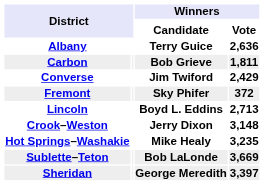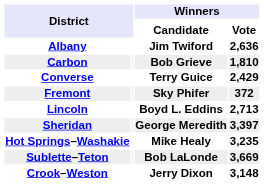(181, 46) Terry Guice -> (181, 46) Jim Twiford
(244, 62) 1,811 -> (244, 62) 1,810
(181, 78) Jim Twiford -> (181, 78) Terry Guice
rows swapped: (67, 173) <-> (67, 125)
